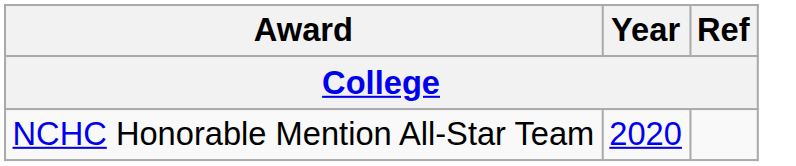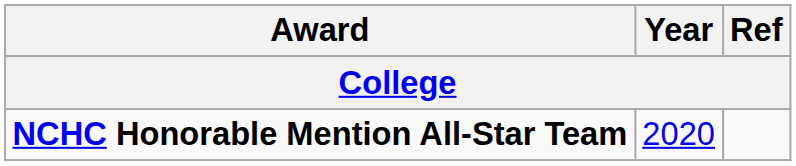(303, 133) normal -> (320, 133) bold
